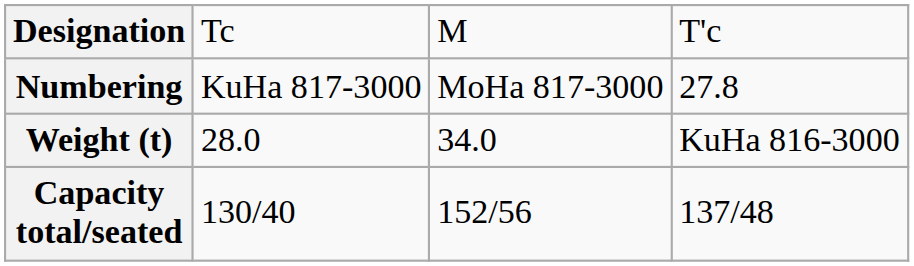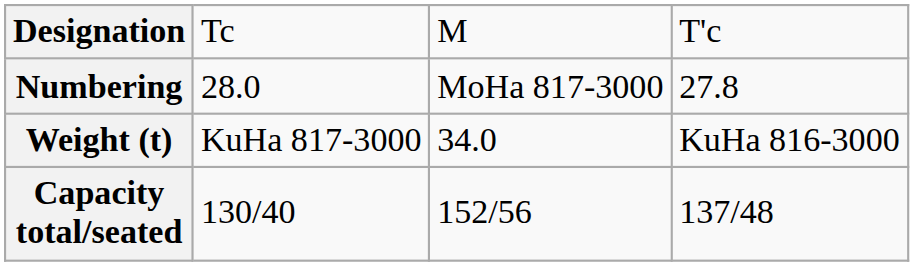(311, 85) KuHa 817-3000 -> (231, 85) 28.0
(231, 139) 28.0 -> (311, 139) KuHa 817-3000
